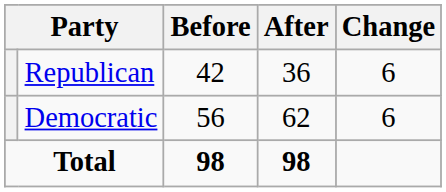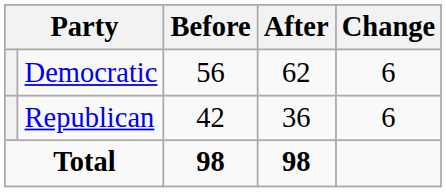rows swapped: (91, 117) <-> (89, 72)
